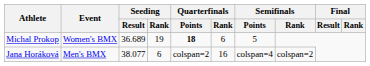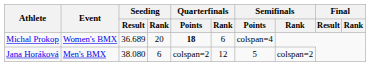(159, 40) 19 -> (159, 40) 20
(255, 40) 5 -> (255, 40) colspan=4
(133, 54) 38.077 -> (133, 54) 38.080
(223, 54) 16 -> (223, 54) 12
(255, 54) colspan=4 -> (255, 54) 5
